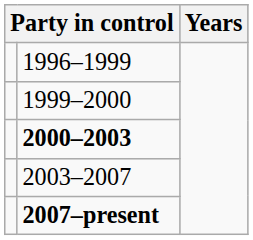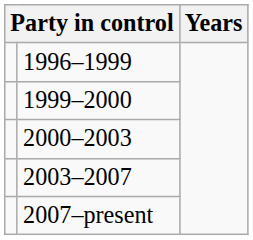(77, 138) bold -> (77, 138) normal
(91, 215) bold -> (88, 215) normal
